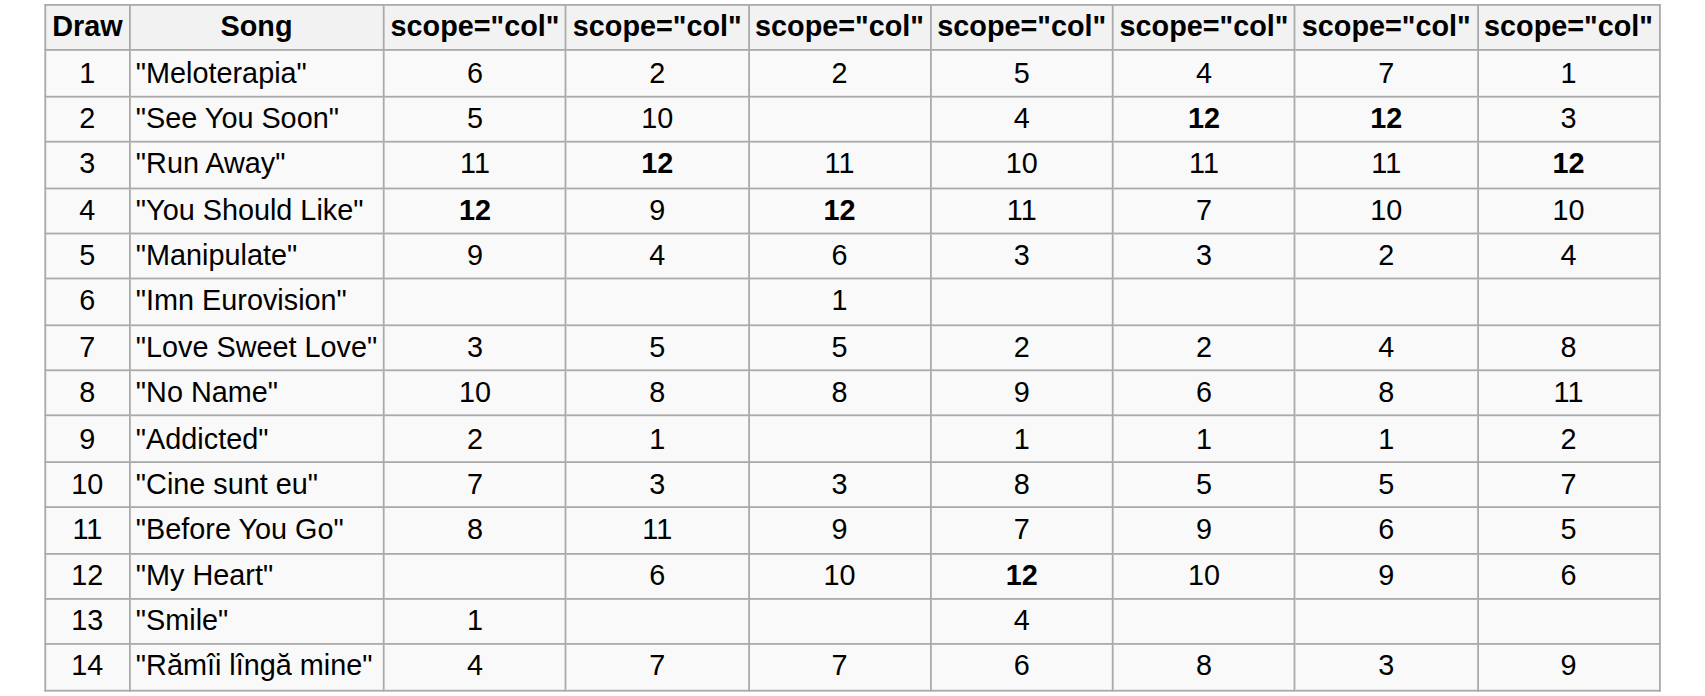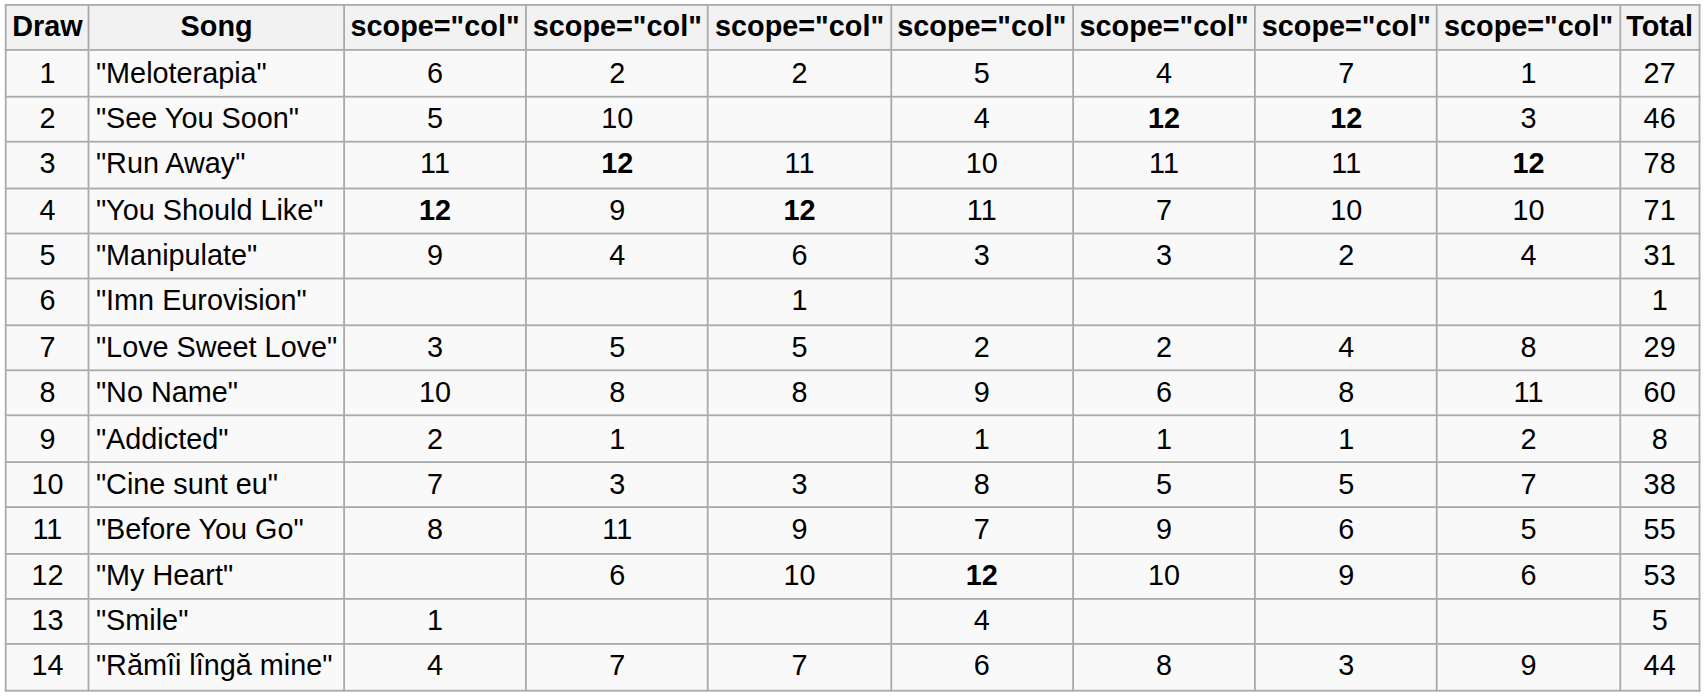+ column: (1660, 27)
